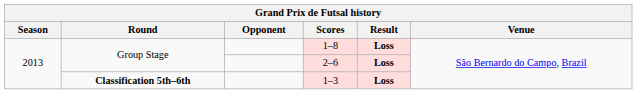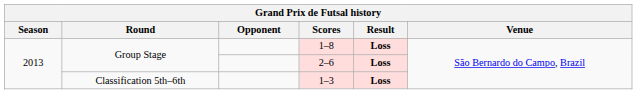(143, 80) bold -> (140, 80) normal
